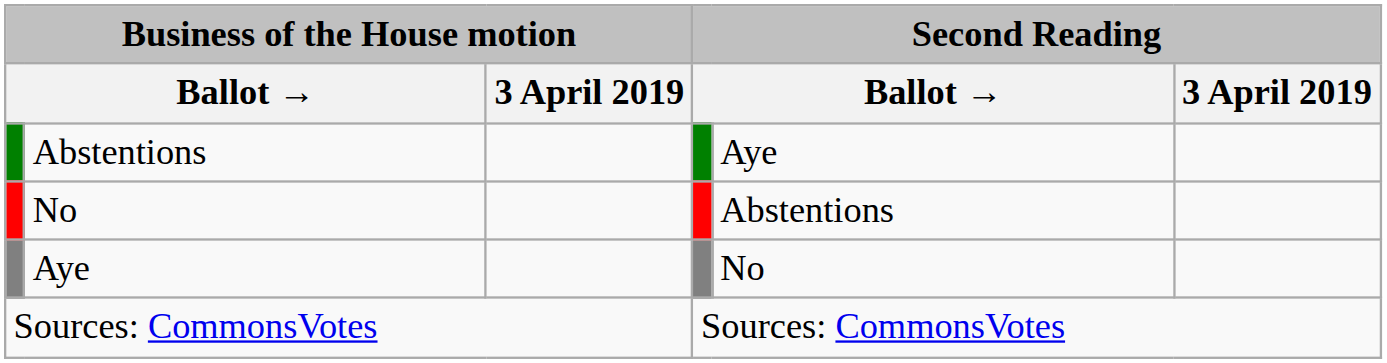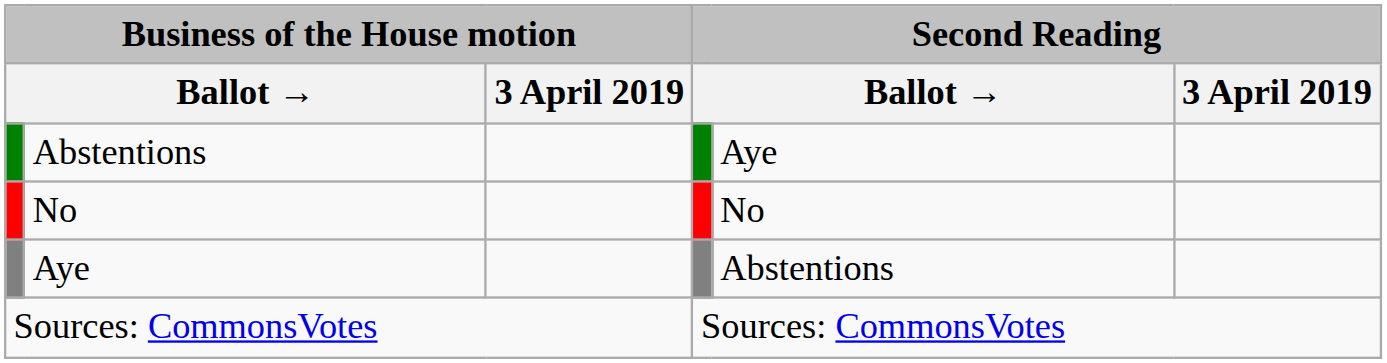(807, 209) Abstentions -> (742, 209) No
(742, 267) No -> (807, 267) Abstentions
